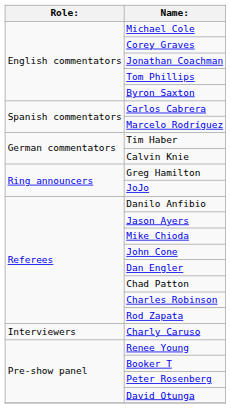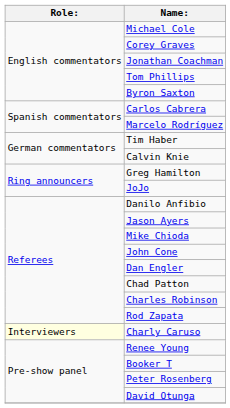(42, 332) no background -> (42, 332) lightyellow background
